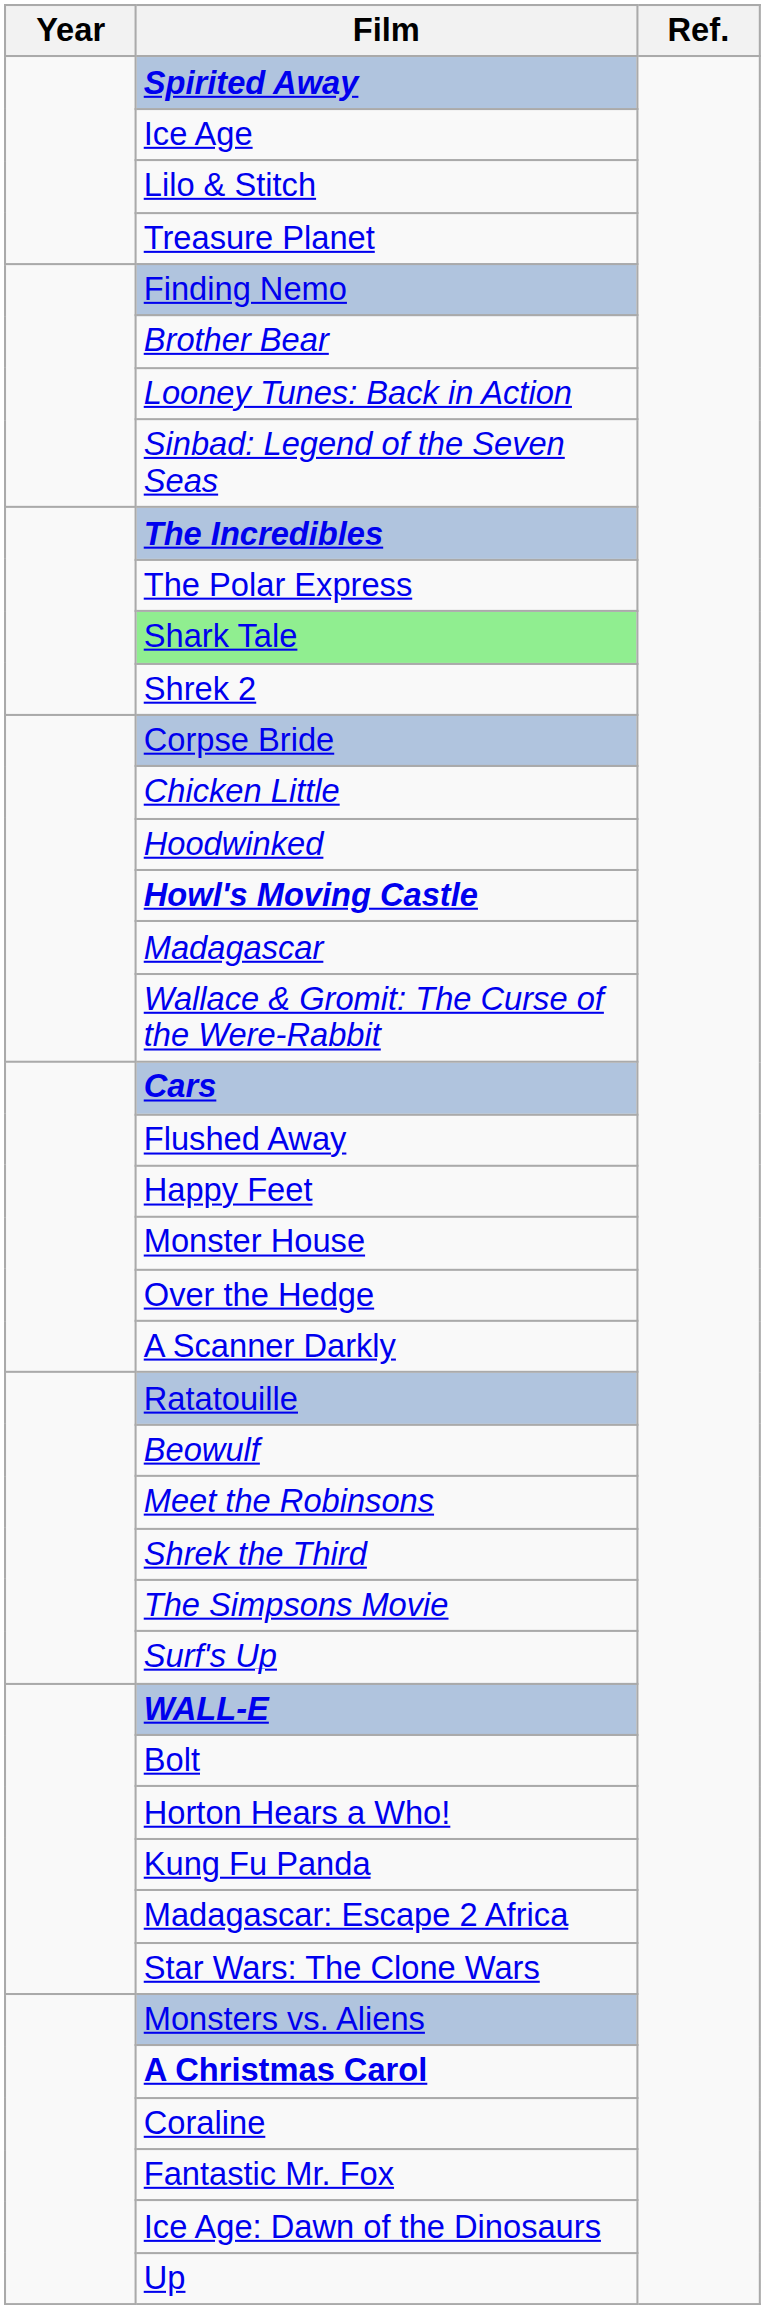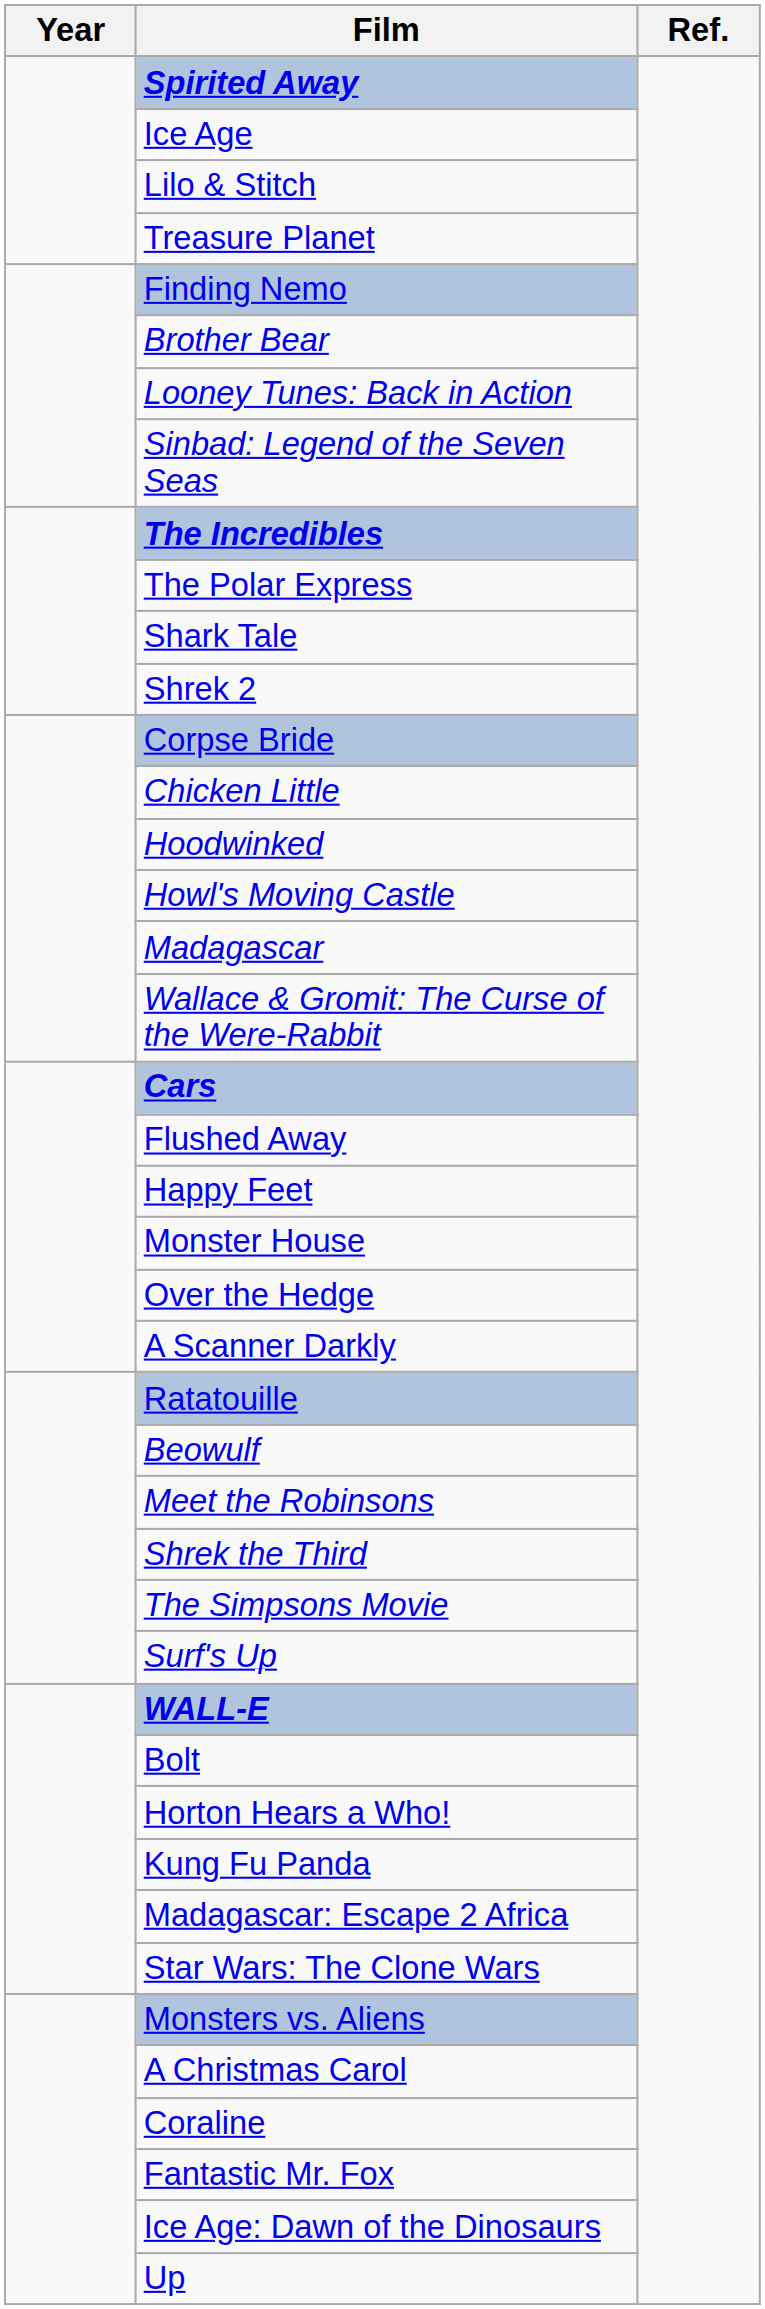(221, 636) lightgreen background -> (221, 636) no background
(311, 895) bold -> (299, 895) normal
(286, 2070) bold -> (275, 2070) normal
